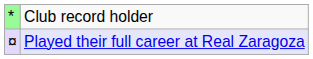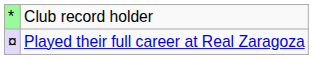(164, 41) lavender background -> (164, 41) no background
